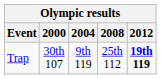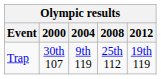(141, 58) bold -> (141, 58) normal
